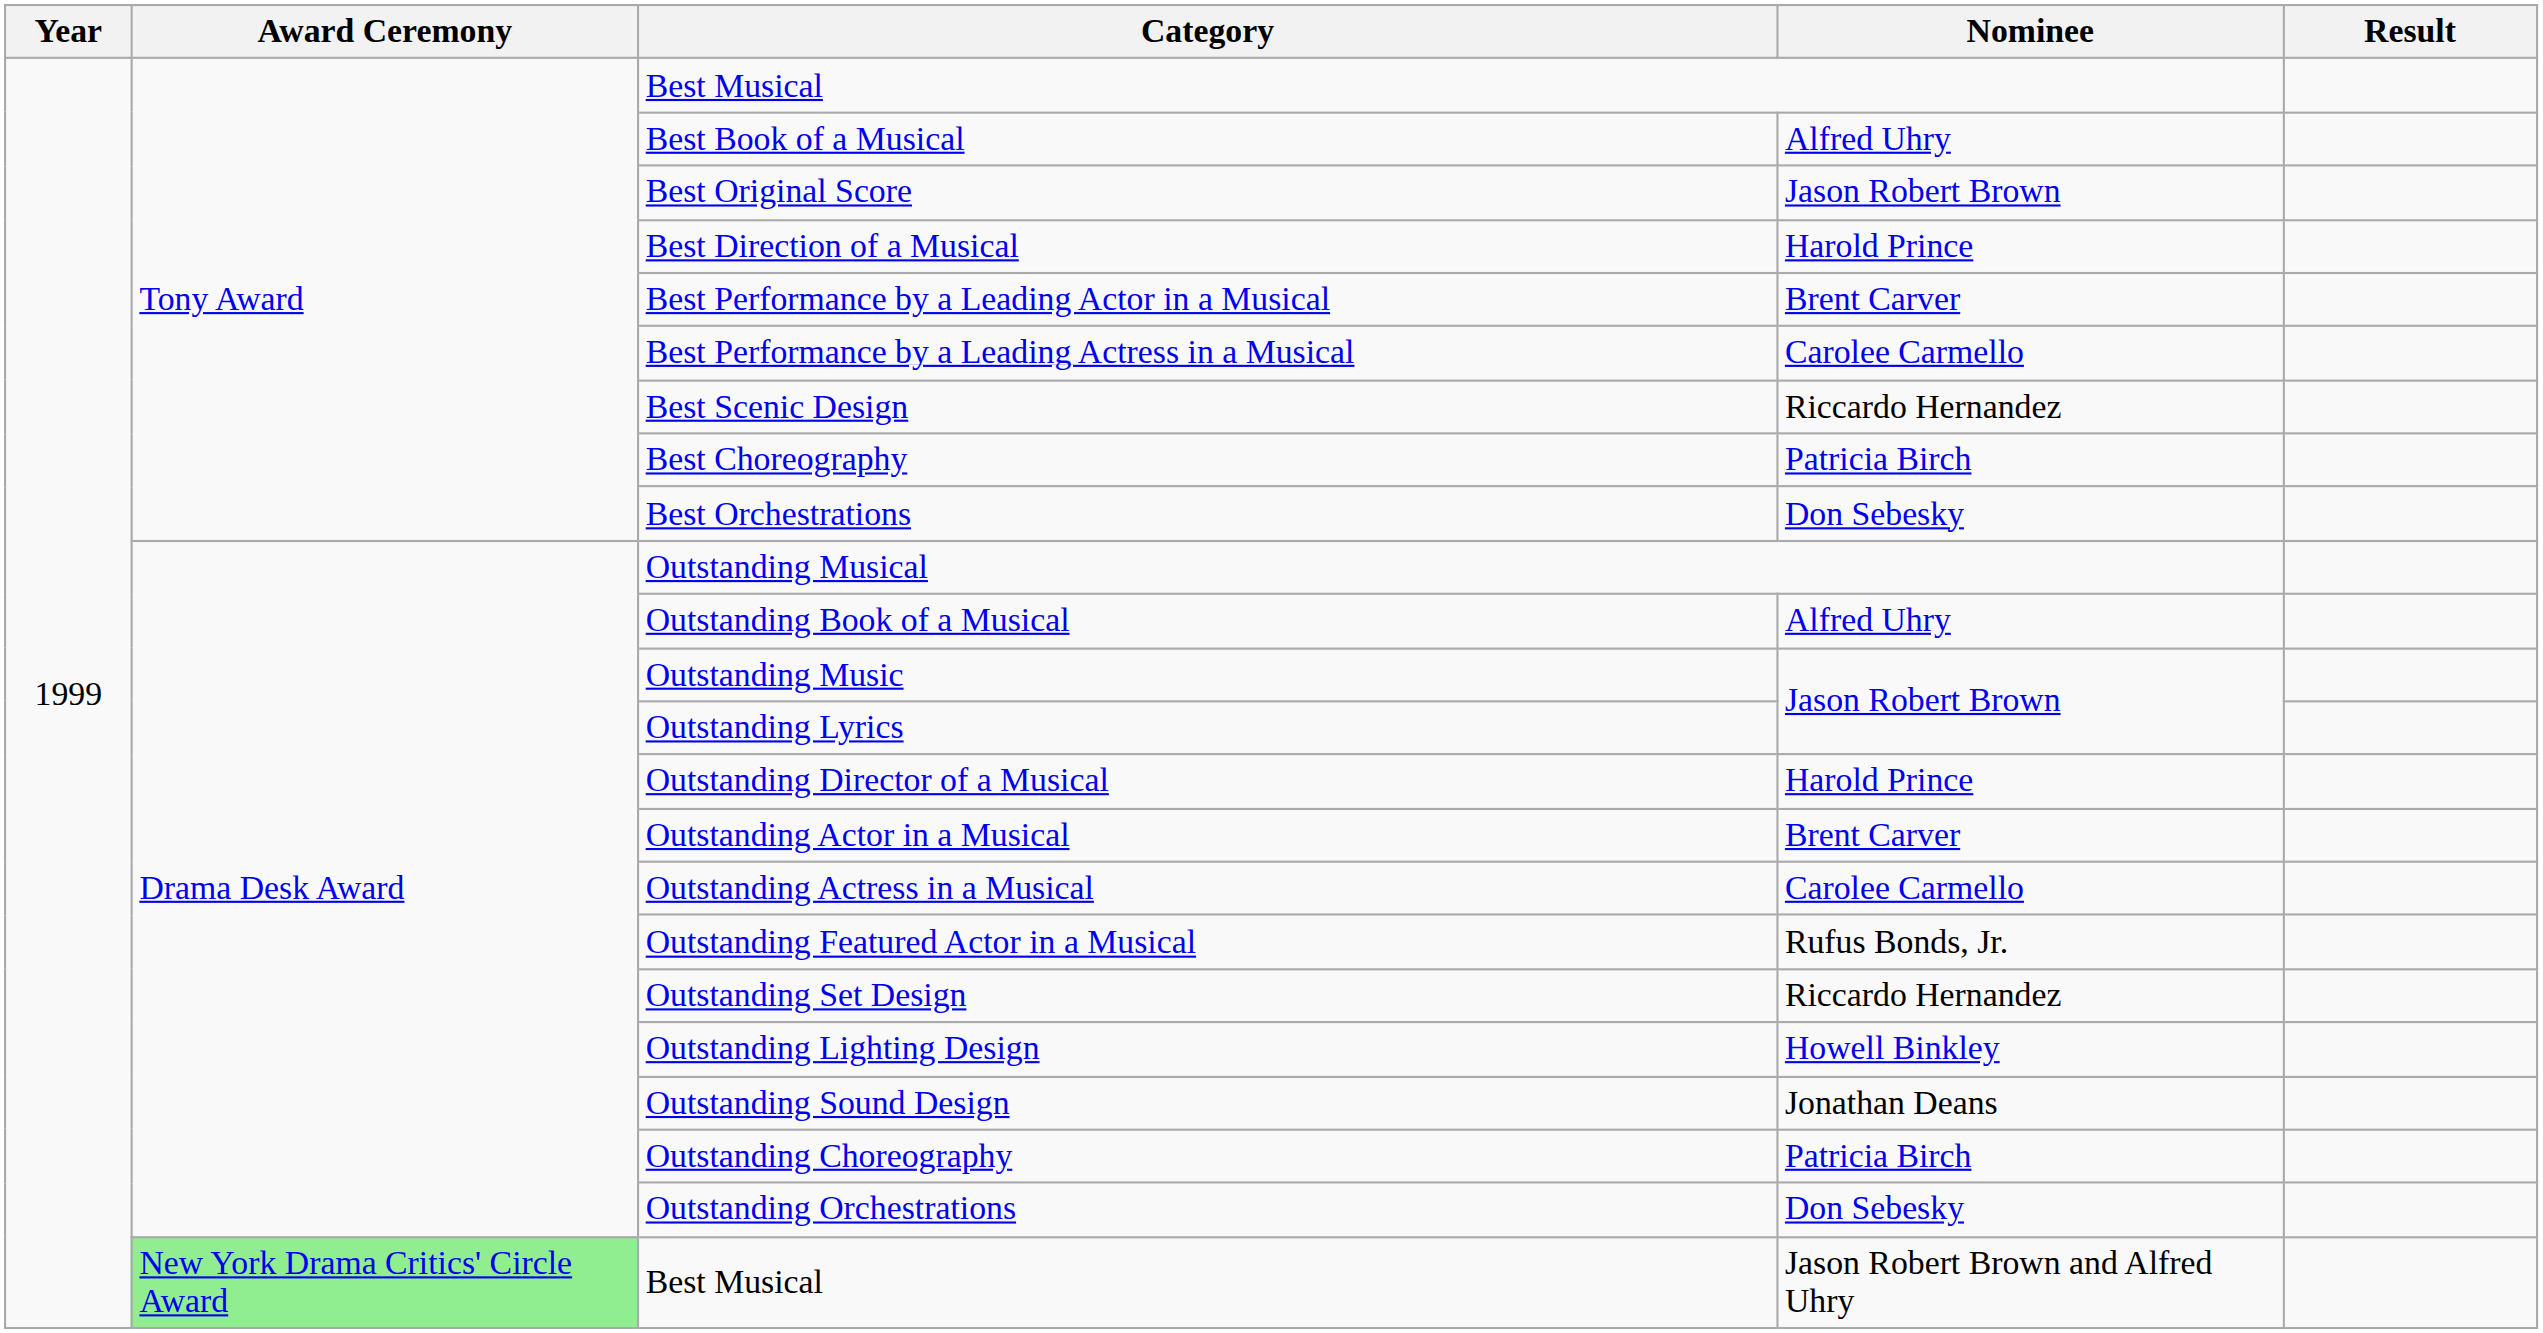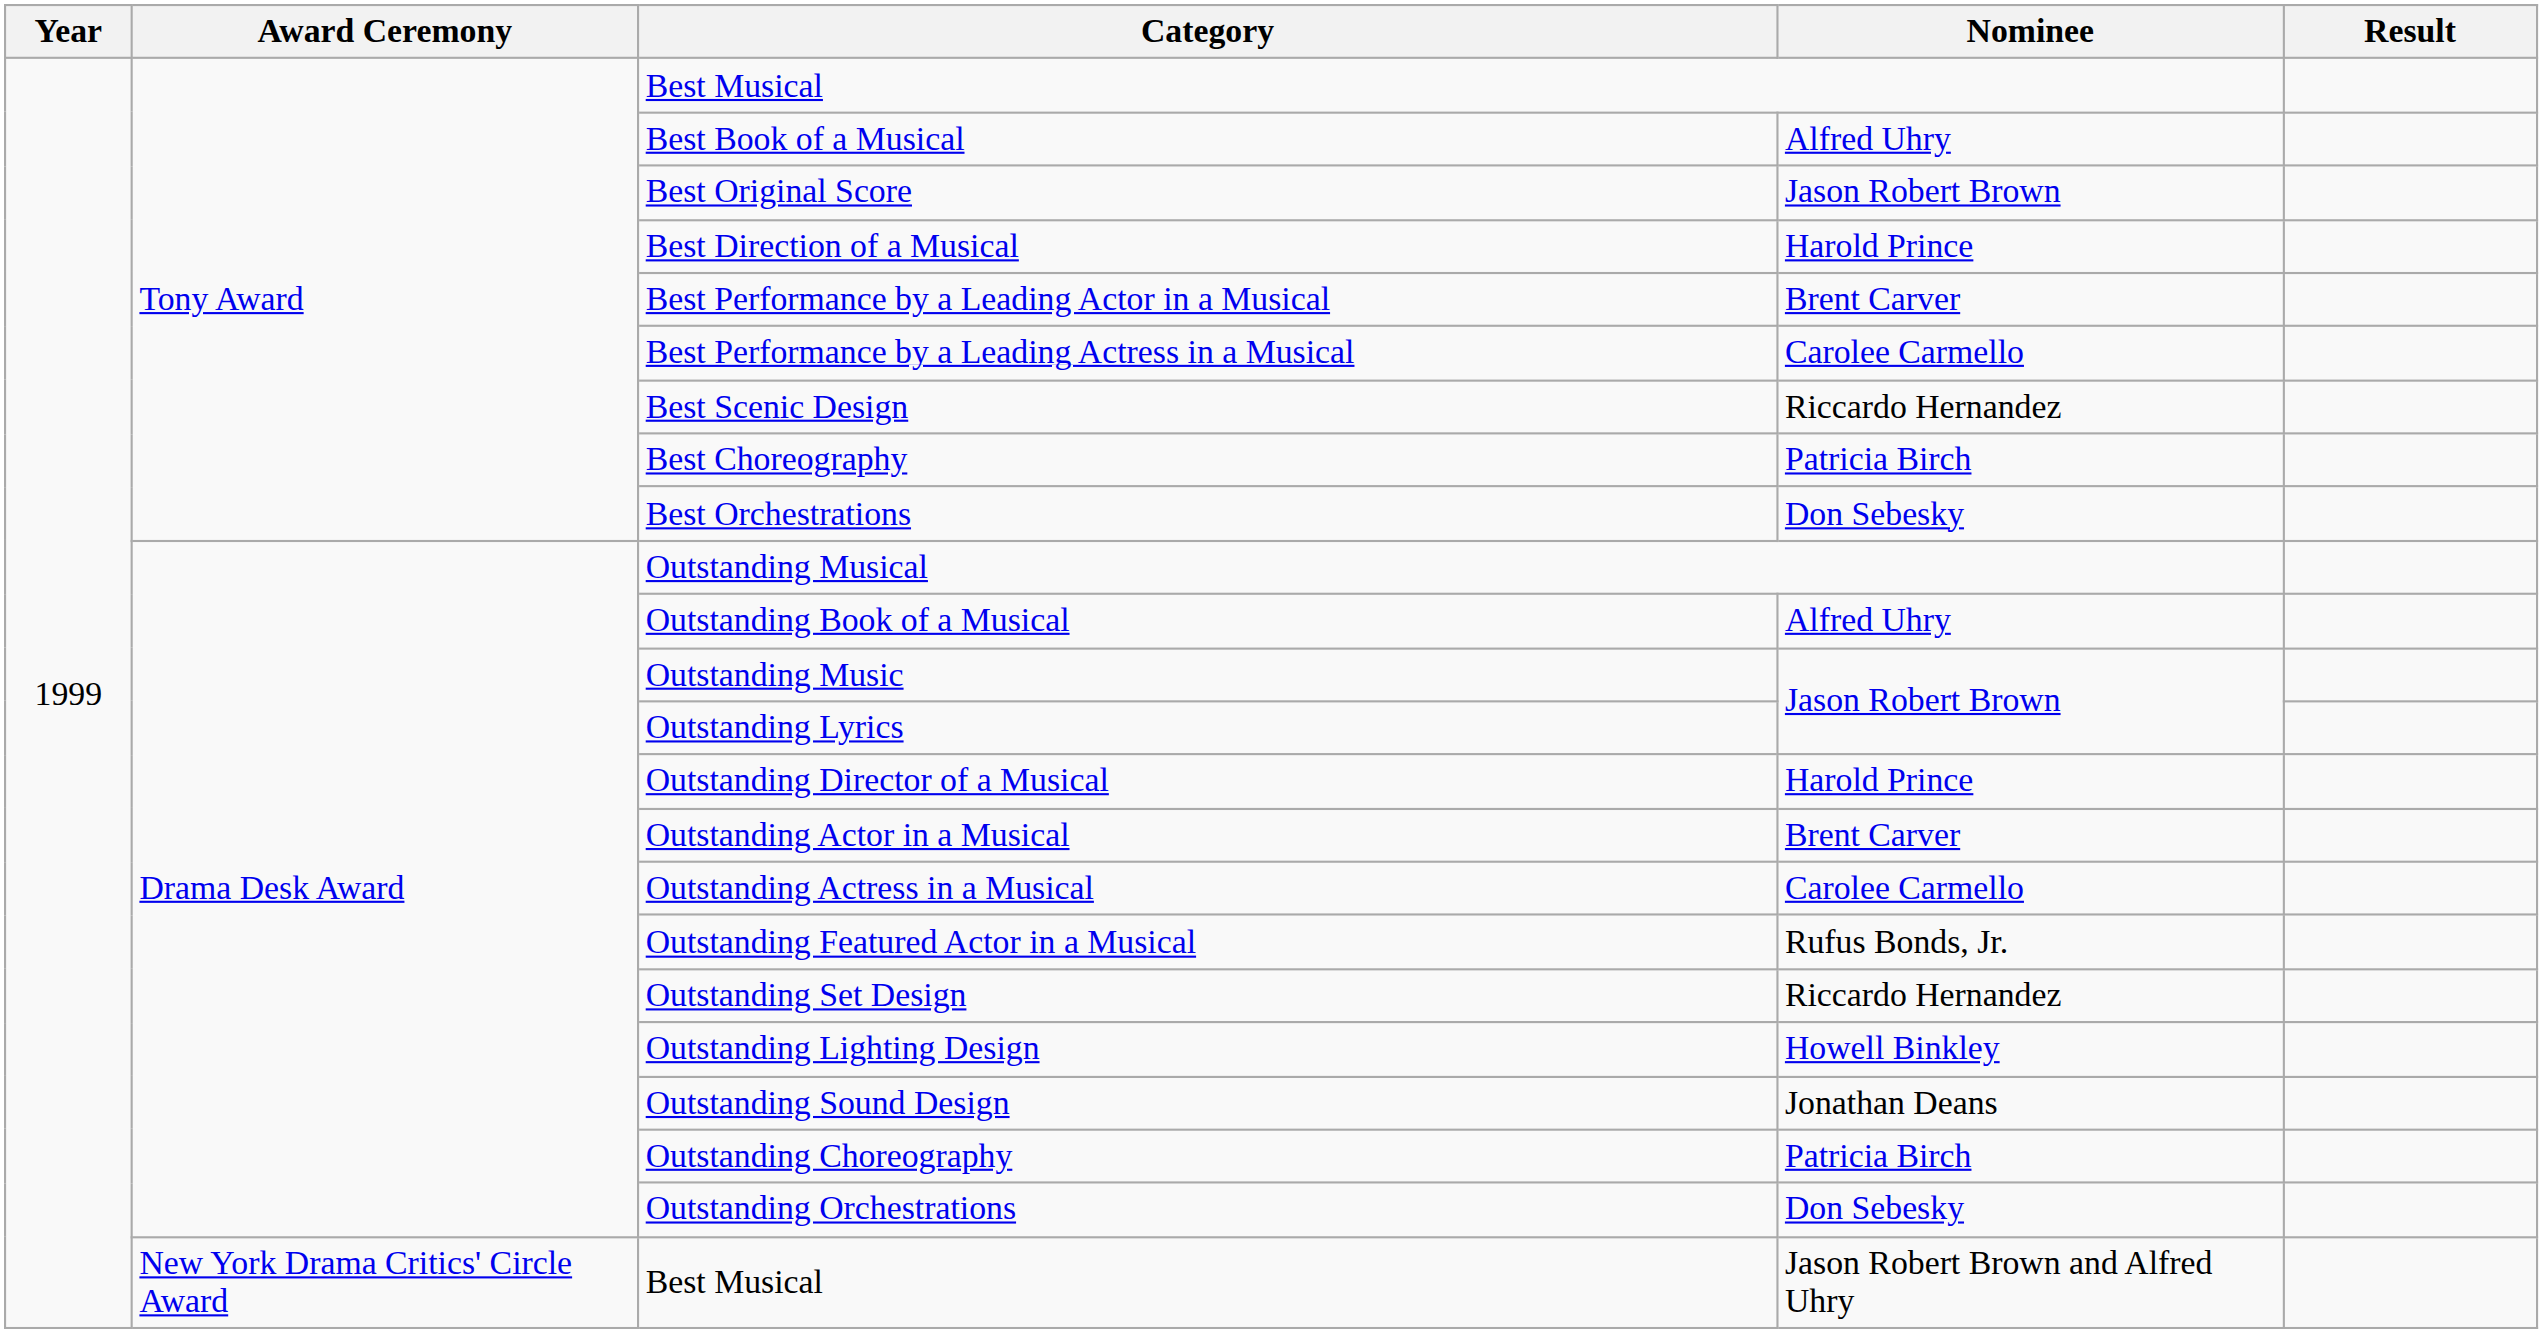(356, 1281) lightgreen background -> (356, 1281) no background
